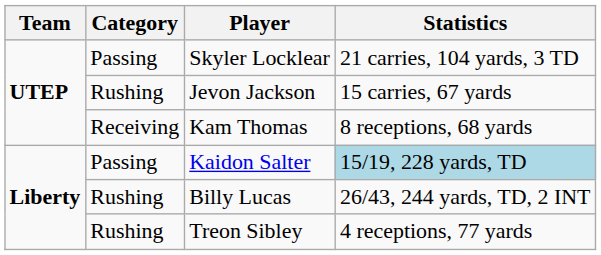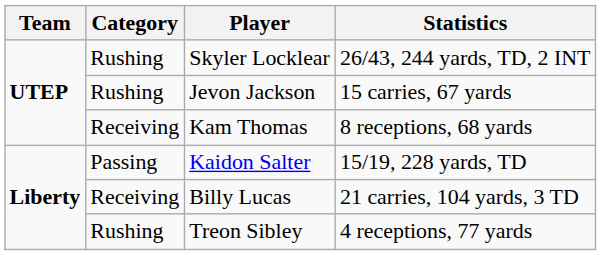(124, 57) Passing -> (127, 57) Rushing
(459, 57) 21 carries, 104 yards, 3 TD -> (465, 57) 26/43, 244 yards, TD, 2 INT
(433, 161) lightblue background -> (433, 161) no background
(127, 196) Rushing -> (135, 196) Receiving
(465, 196) 26/43, 244 yards, TD, 2 INT -> (459, 196) 21 carries, 104 yards, 3 TD
